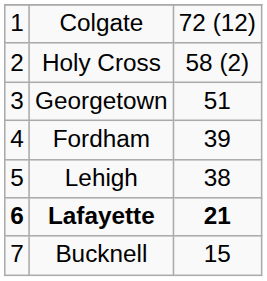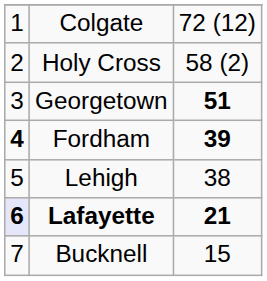(217, 100) normal -> (217, 100) bold
(17, 139) normal -> (17, 139) bold
(217, 139) normal -> (217, 139) bold
(17, 216) no background -> (17, 216) lavender background
